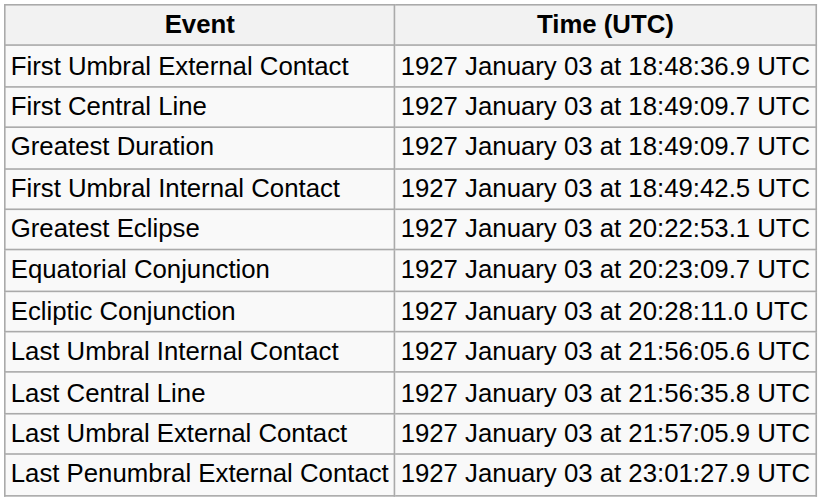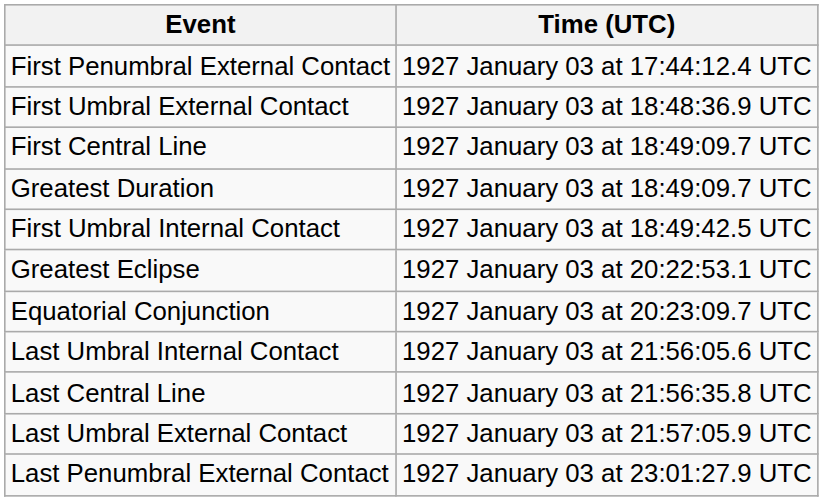+ row: (200, 65)
- row: (123, 310)
